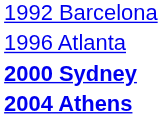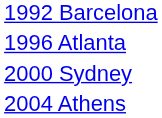(71, 73) bold -> (68, 73) normal
(68, 103) bold -> (65, 103) normal
